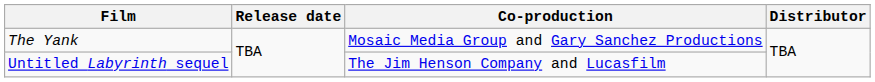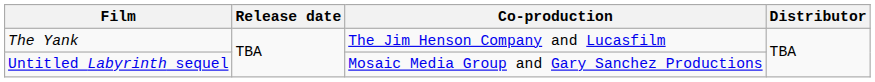(555, 40) Mosaic Media Group and Gary Sanchez Productions -> (507, 40) The Jim Henson Company and Lucasfilm
(507, 64) The Jim Henson Company and Lucasfilm -> (555, 64) Mosaic Media Group and Gary Sanchez Productions
